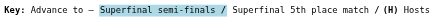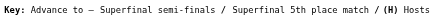(163, 11) lightblue background -> (163, 11) no background
